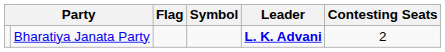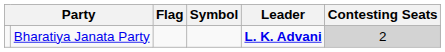(383, 36) no background -> (383, 36) lightgrey background
